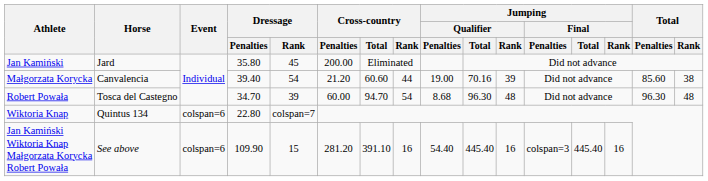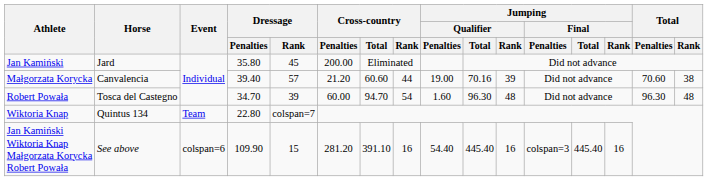(294, 79) 54 -> (294, 79) 57
(654, 79) 85.60 -> (654, 79) 70.60
(442, 97) 8.68 -> (442, 97) 1.60
(204, 114) colspan=6 -> (194, 114) Team
